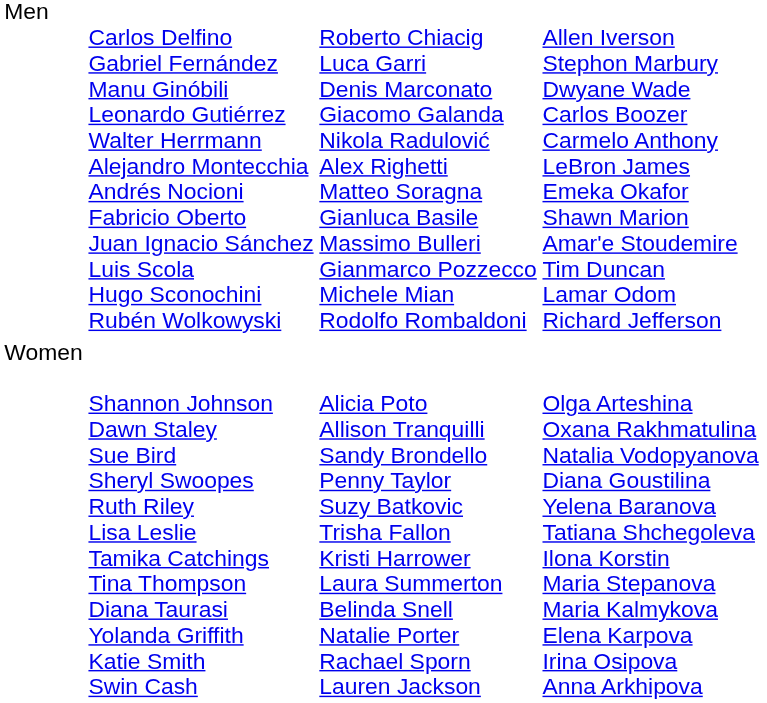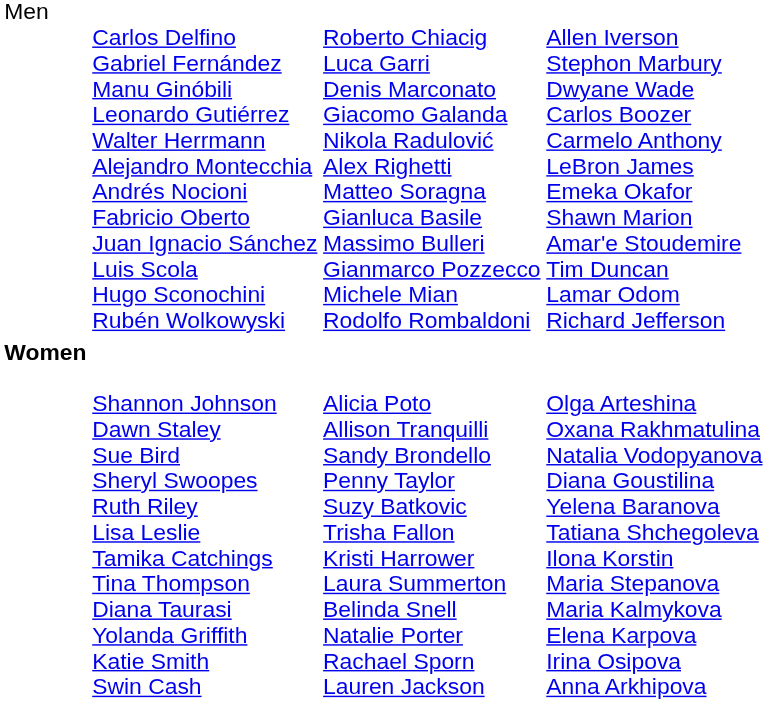(44, 352) normal -> (45, 352) bold
